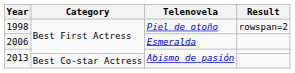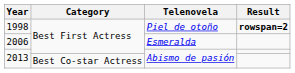(263, 27) normal -> (263, 27) bold
